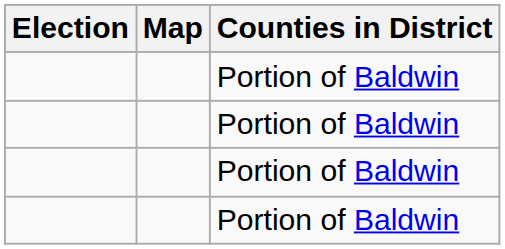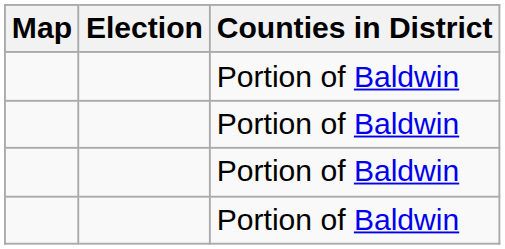columns swapped: (70, 28) <-> (173, 28)
